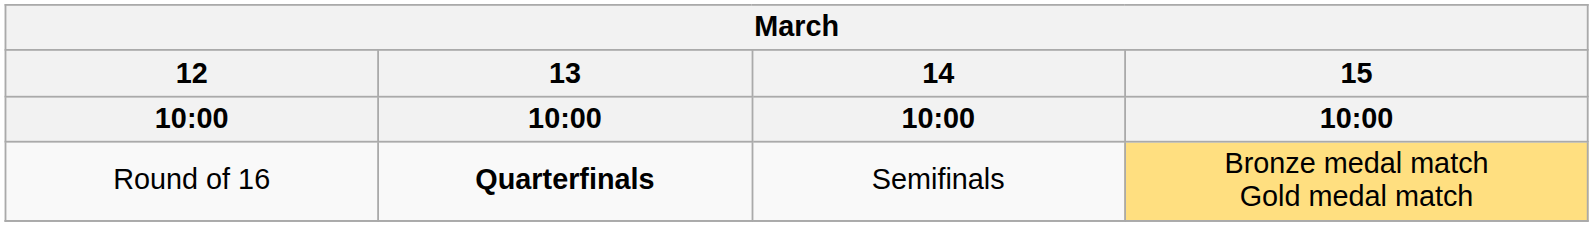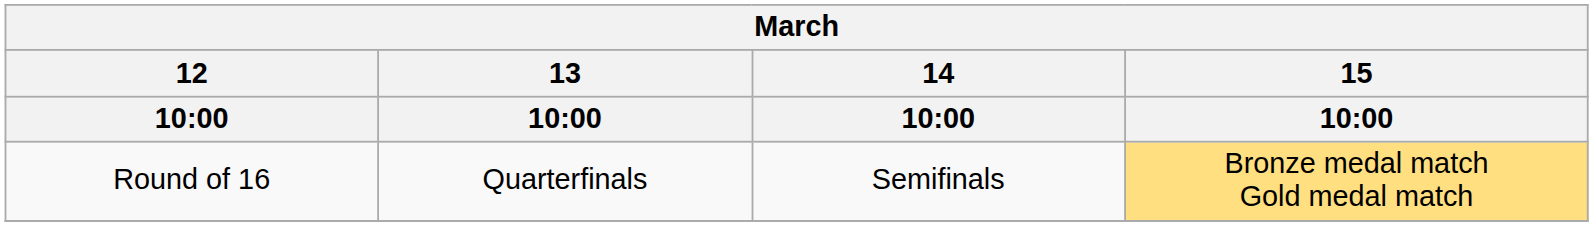(565, 180) bold -> (565, 180) normal
